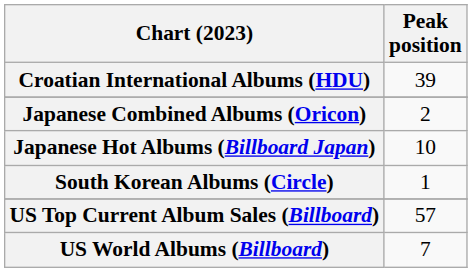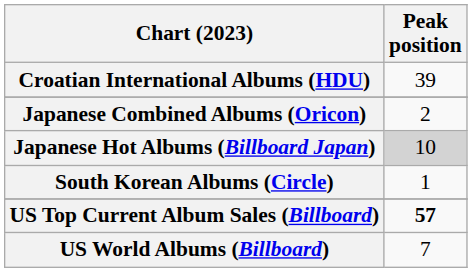(425, 147) no background -> (425, 147) lightgrey background
(425, 215) normal -> (425, 215) bold
